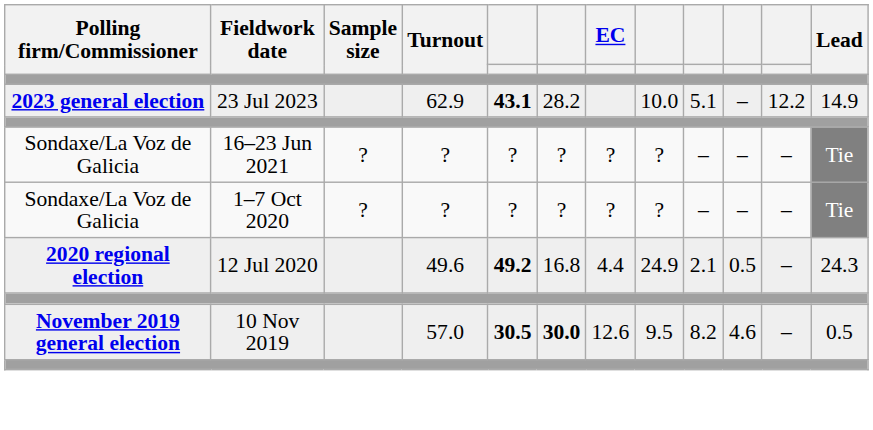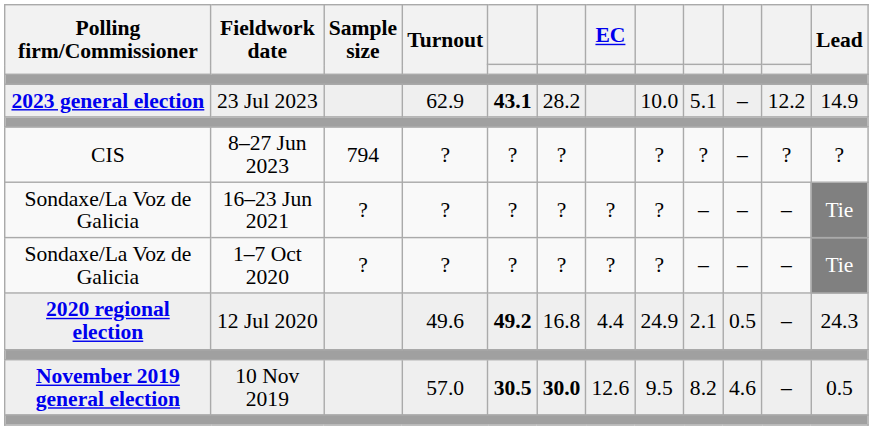+ row: (108, 154)
